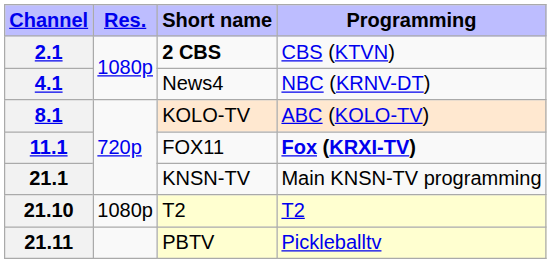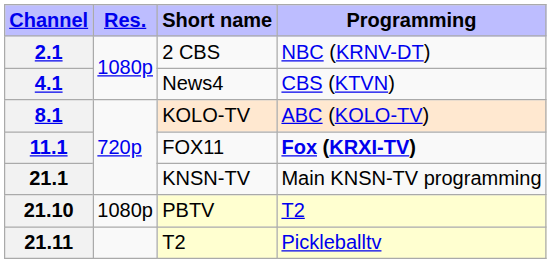(192, 52) bold -> (191, 52) normal
(338, 52) CBS (KTVN) -> (356, 52) NBC (KRNV-DT)
(356, 83) NBC (KRNV-DT) -> (338, 83) CBS (KTVN)
(174, 210) T2 -> (188, 210) PBTV
(188, 242) PBTV -> (174, 242) T2
